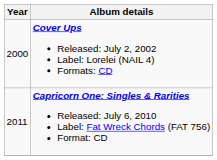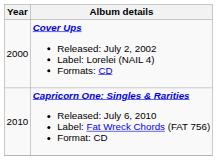(17, 121) 2011 -> (17, 121) 2010
